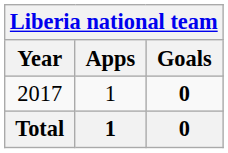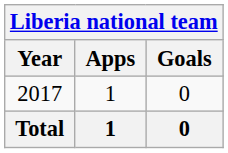(184, 93) bold -> (184, 93) normal
